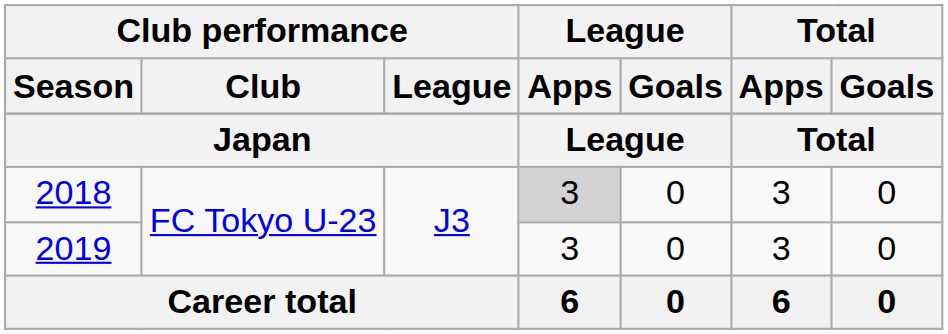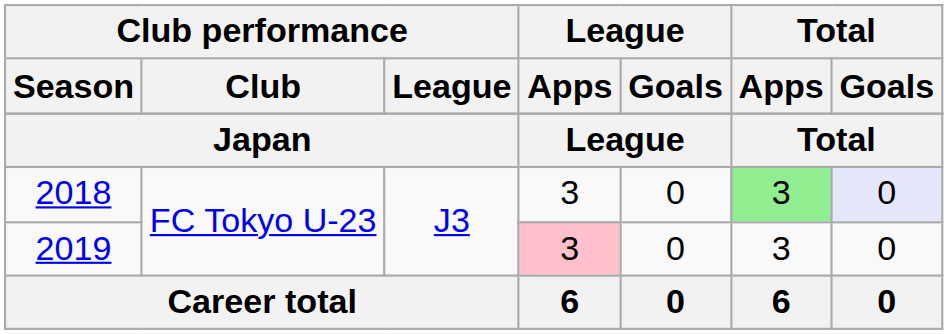(570, 193) lightgrey background -> (570, 193) no background
(781, 193) no background -> (781, 193) lightgreen background
(887, 193) no background -> (887, 193) lavender background
(570, 247) no background -> (570, 247) pink background
